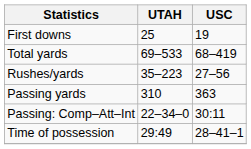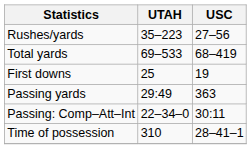rows swapped: (39, 34) <-> (45, 74)
(151, 94) 310 -> (156, 94) 29:49
(156, 133) 29:49 -> (151, 133) 310
